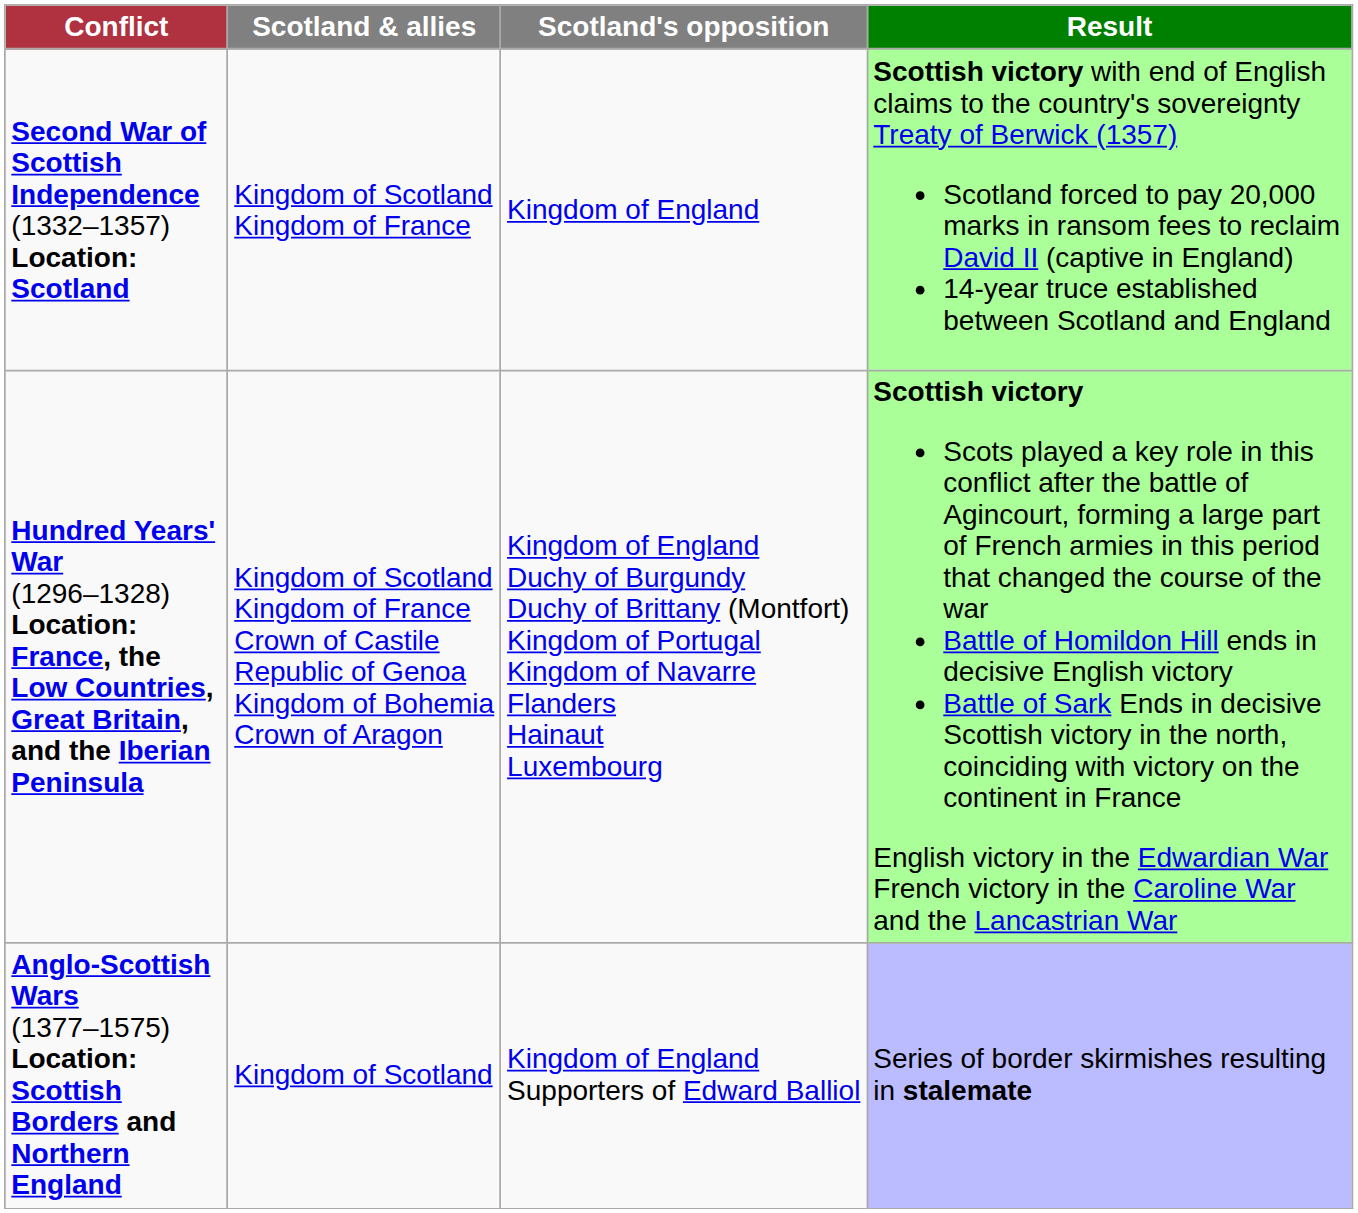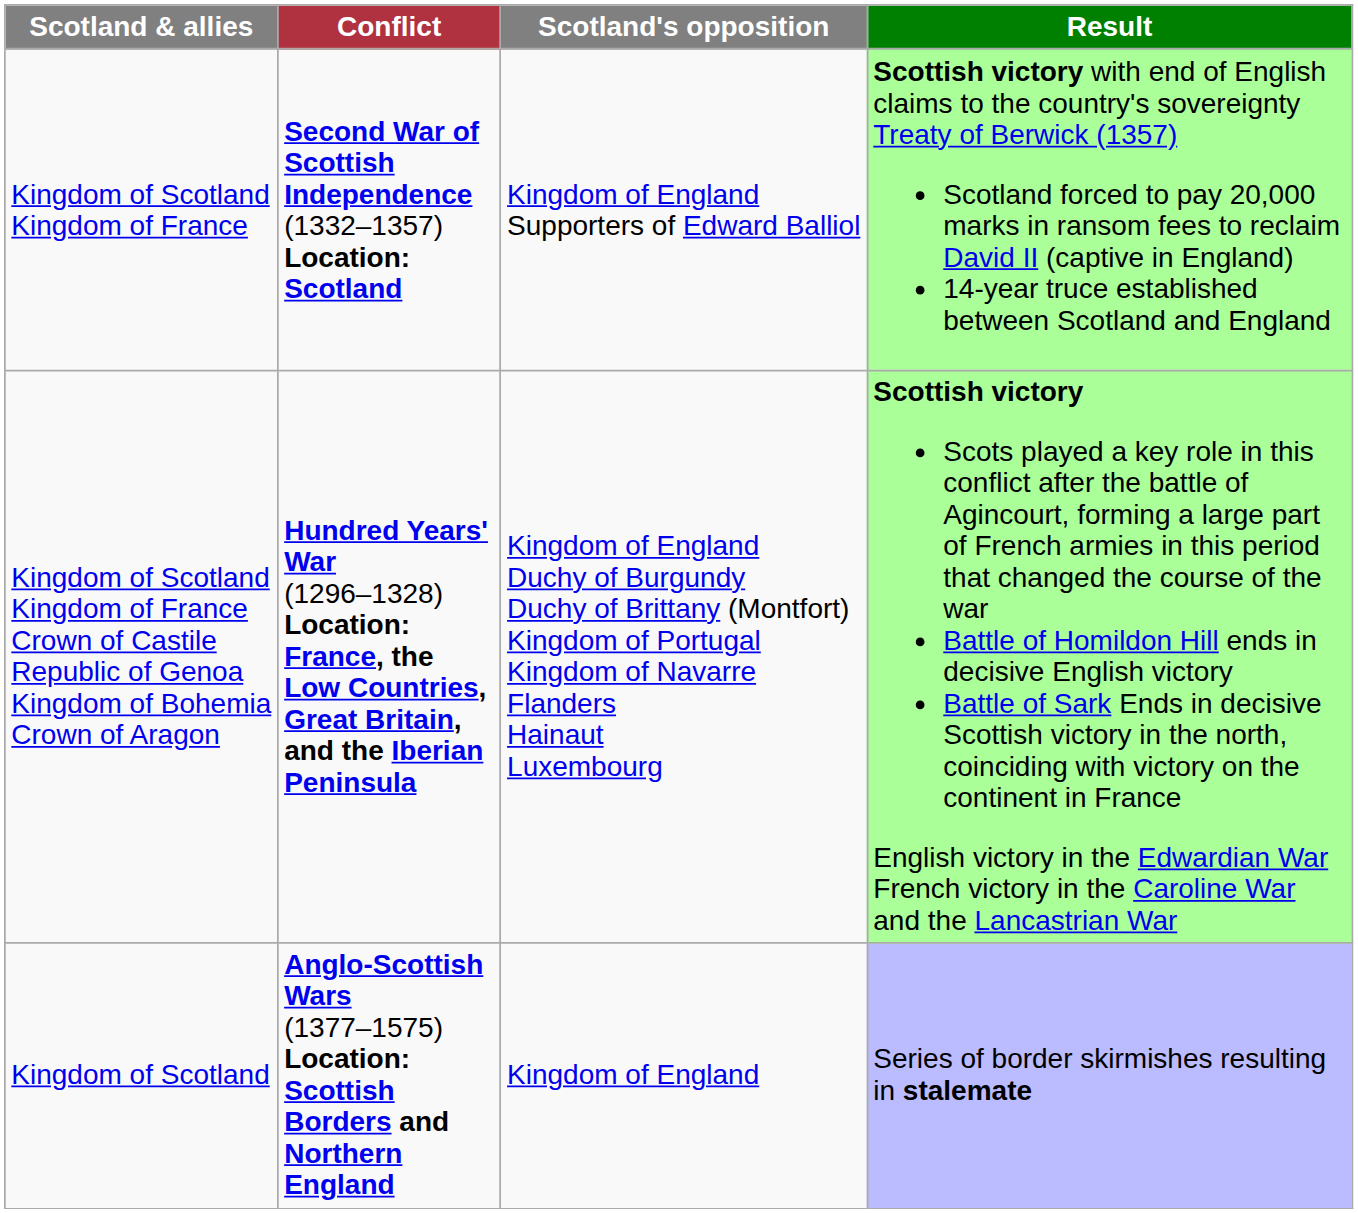columns swapped: (116, 26) <-> (364, 26)
(633, 209) Kingdom of England -> (684, 209) Kingdom of England Supporters of Edward Balliol
(684, 1075) Kingdom of England Supporters of Edward Balliol -> (633, 1075) Kingdom of England
